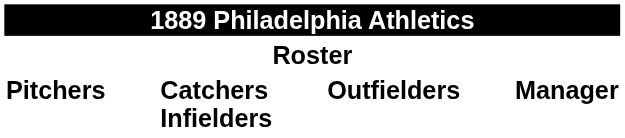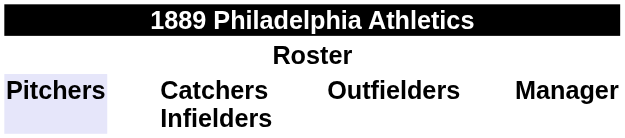(56, 90) no background -> (56, 90) lavender background
